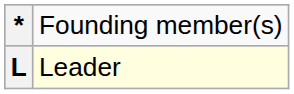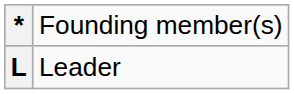(80, 66) lightyellow background -> (80, 66) no background
